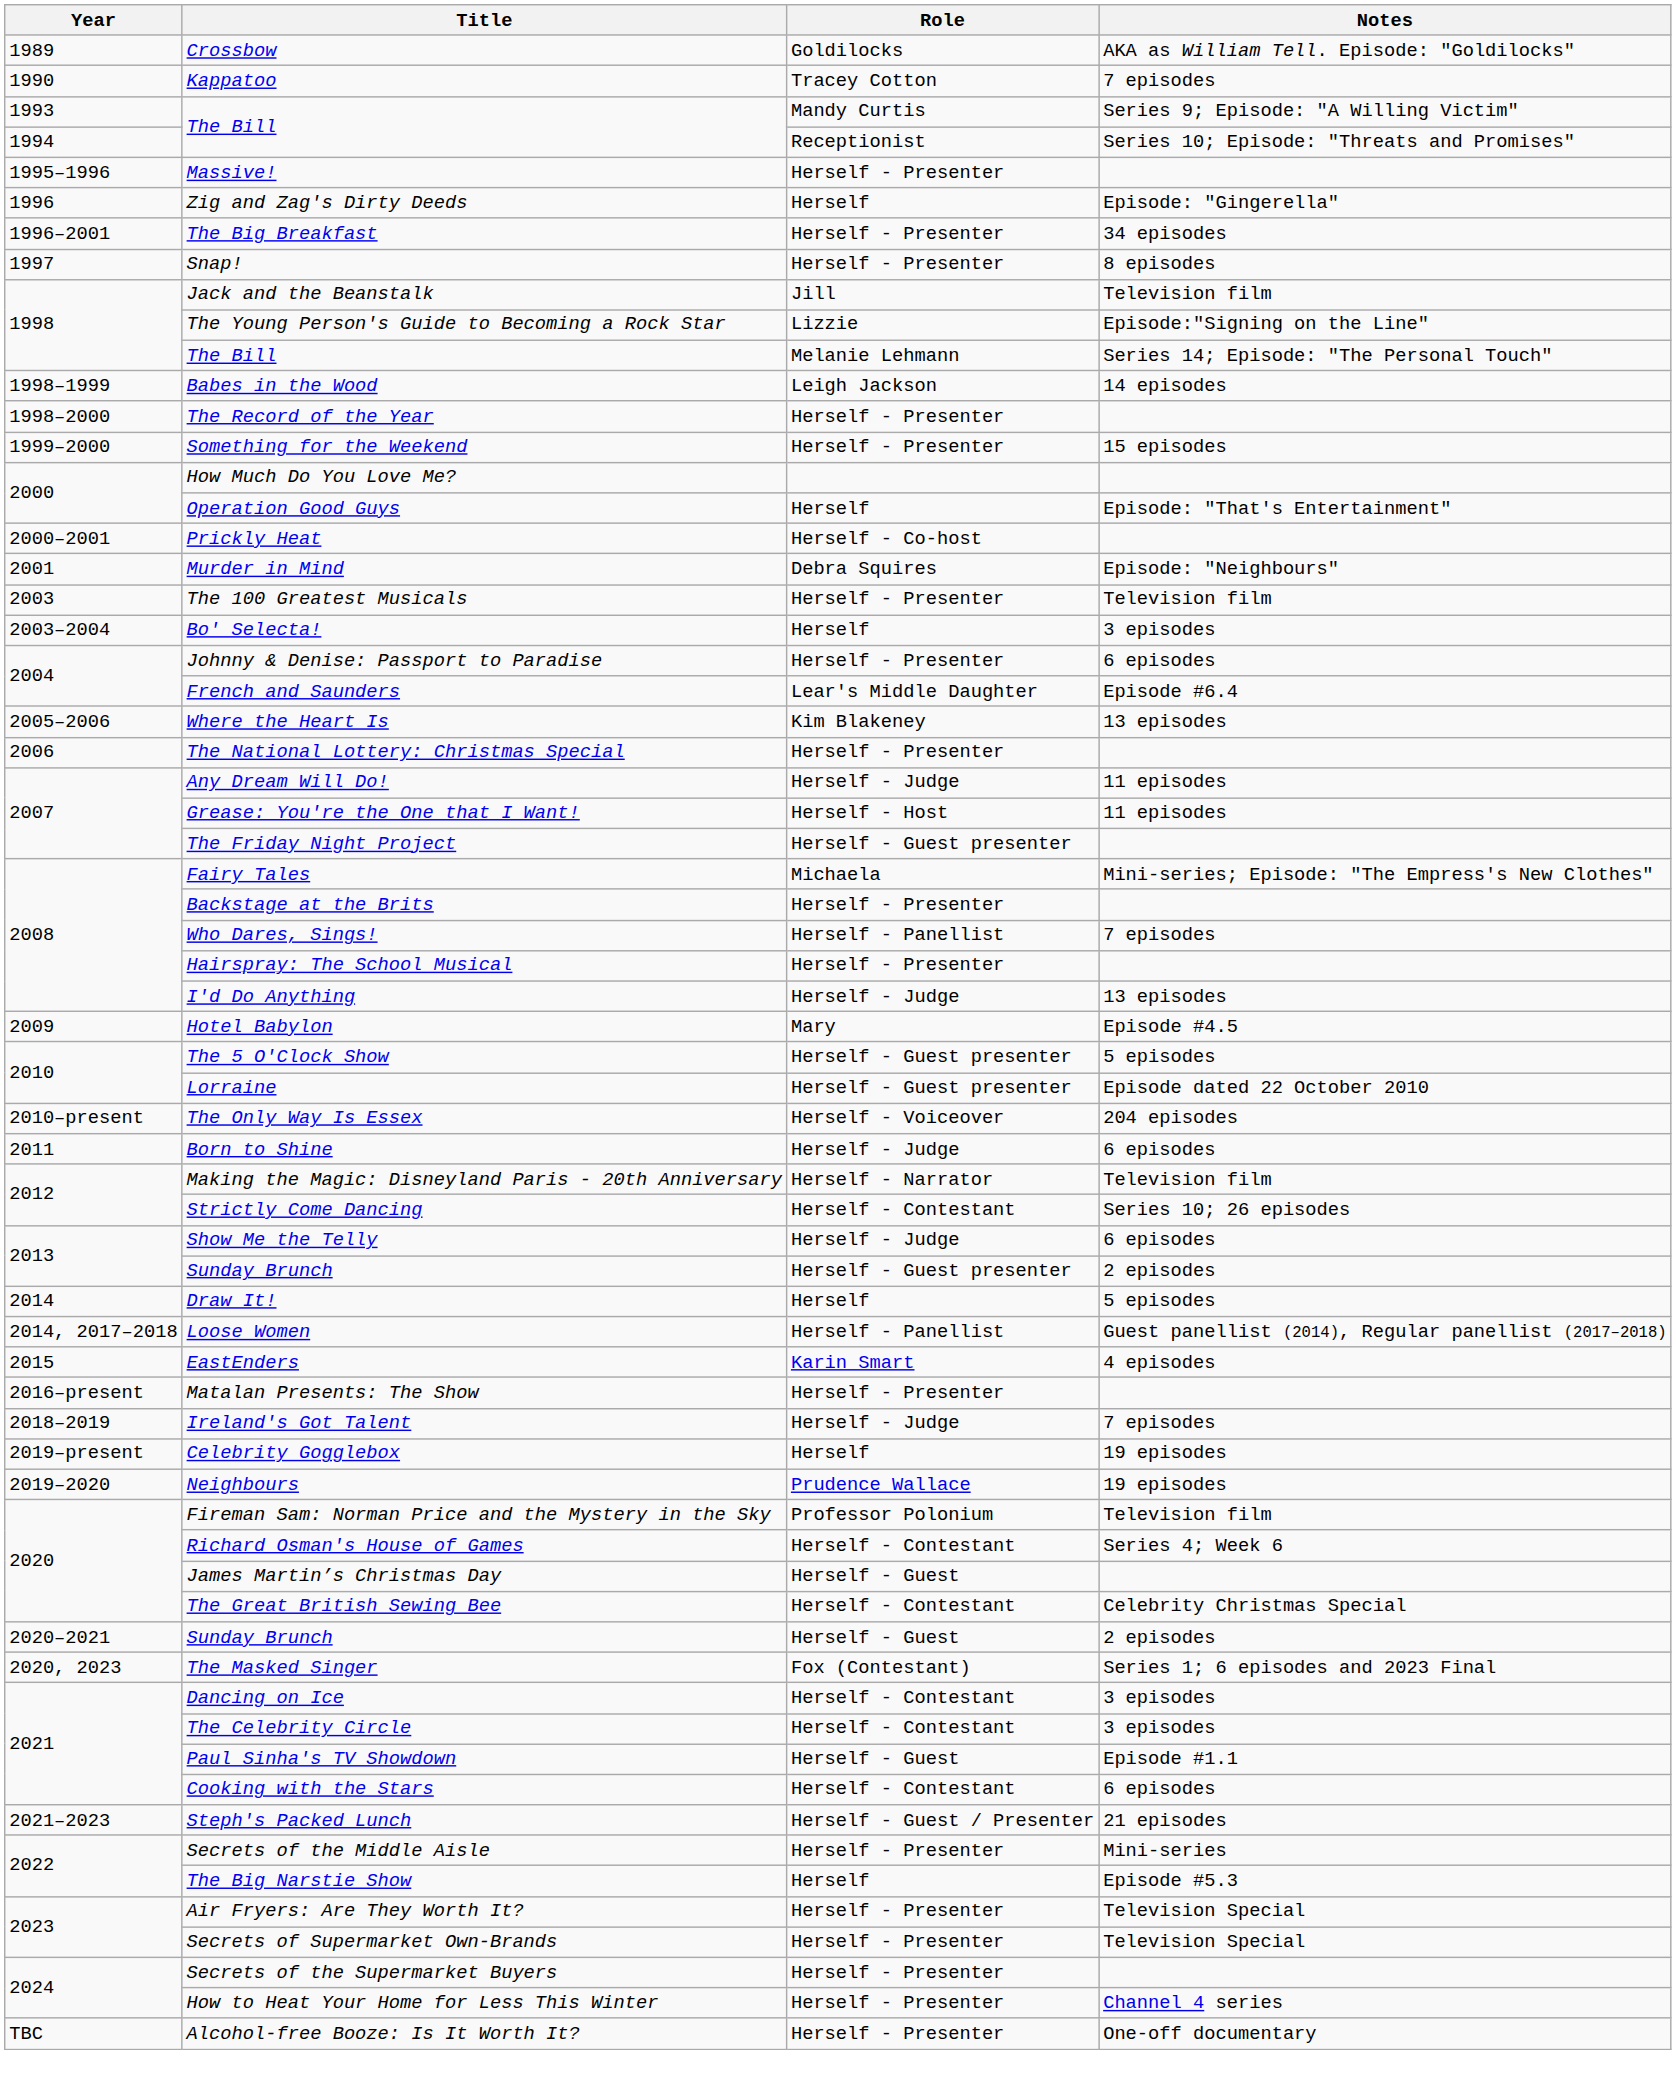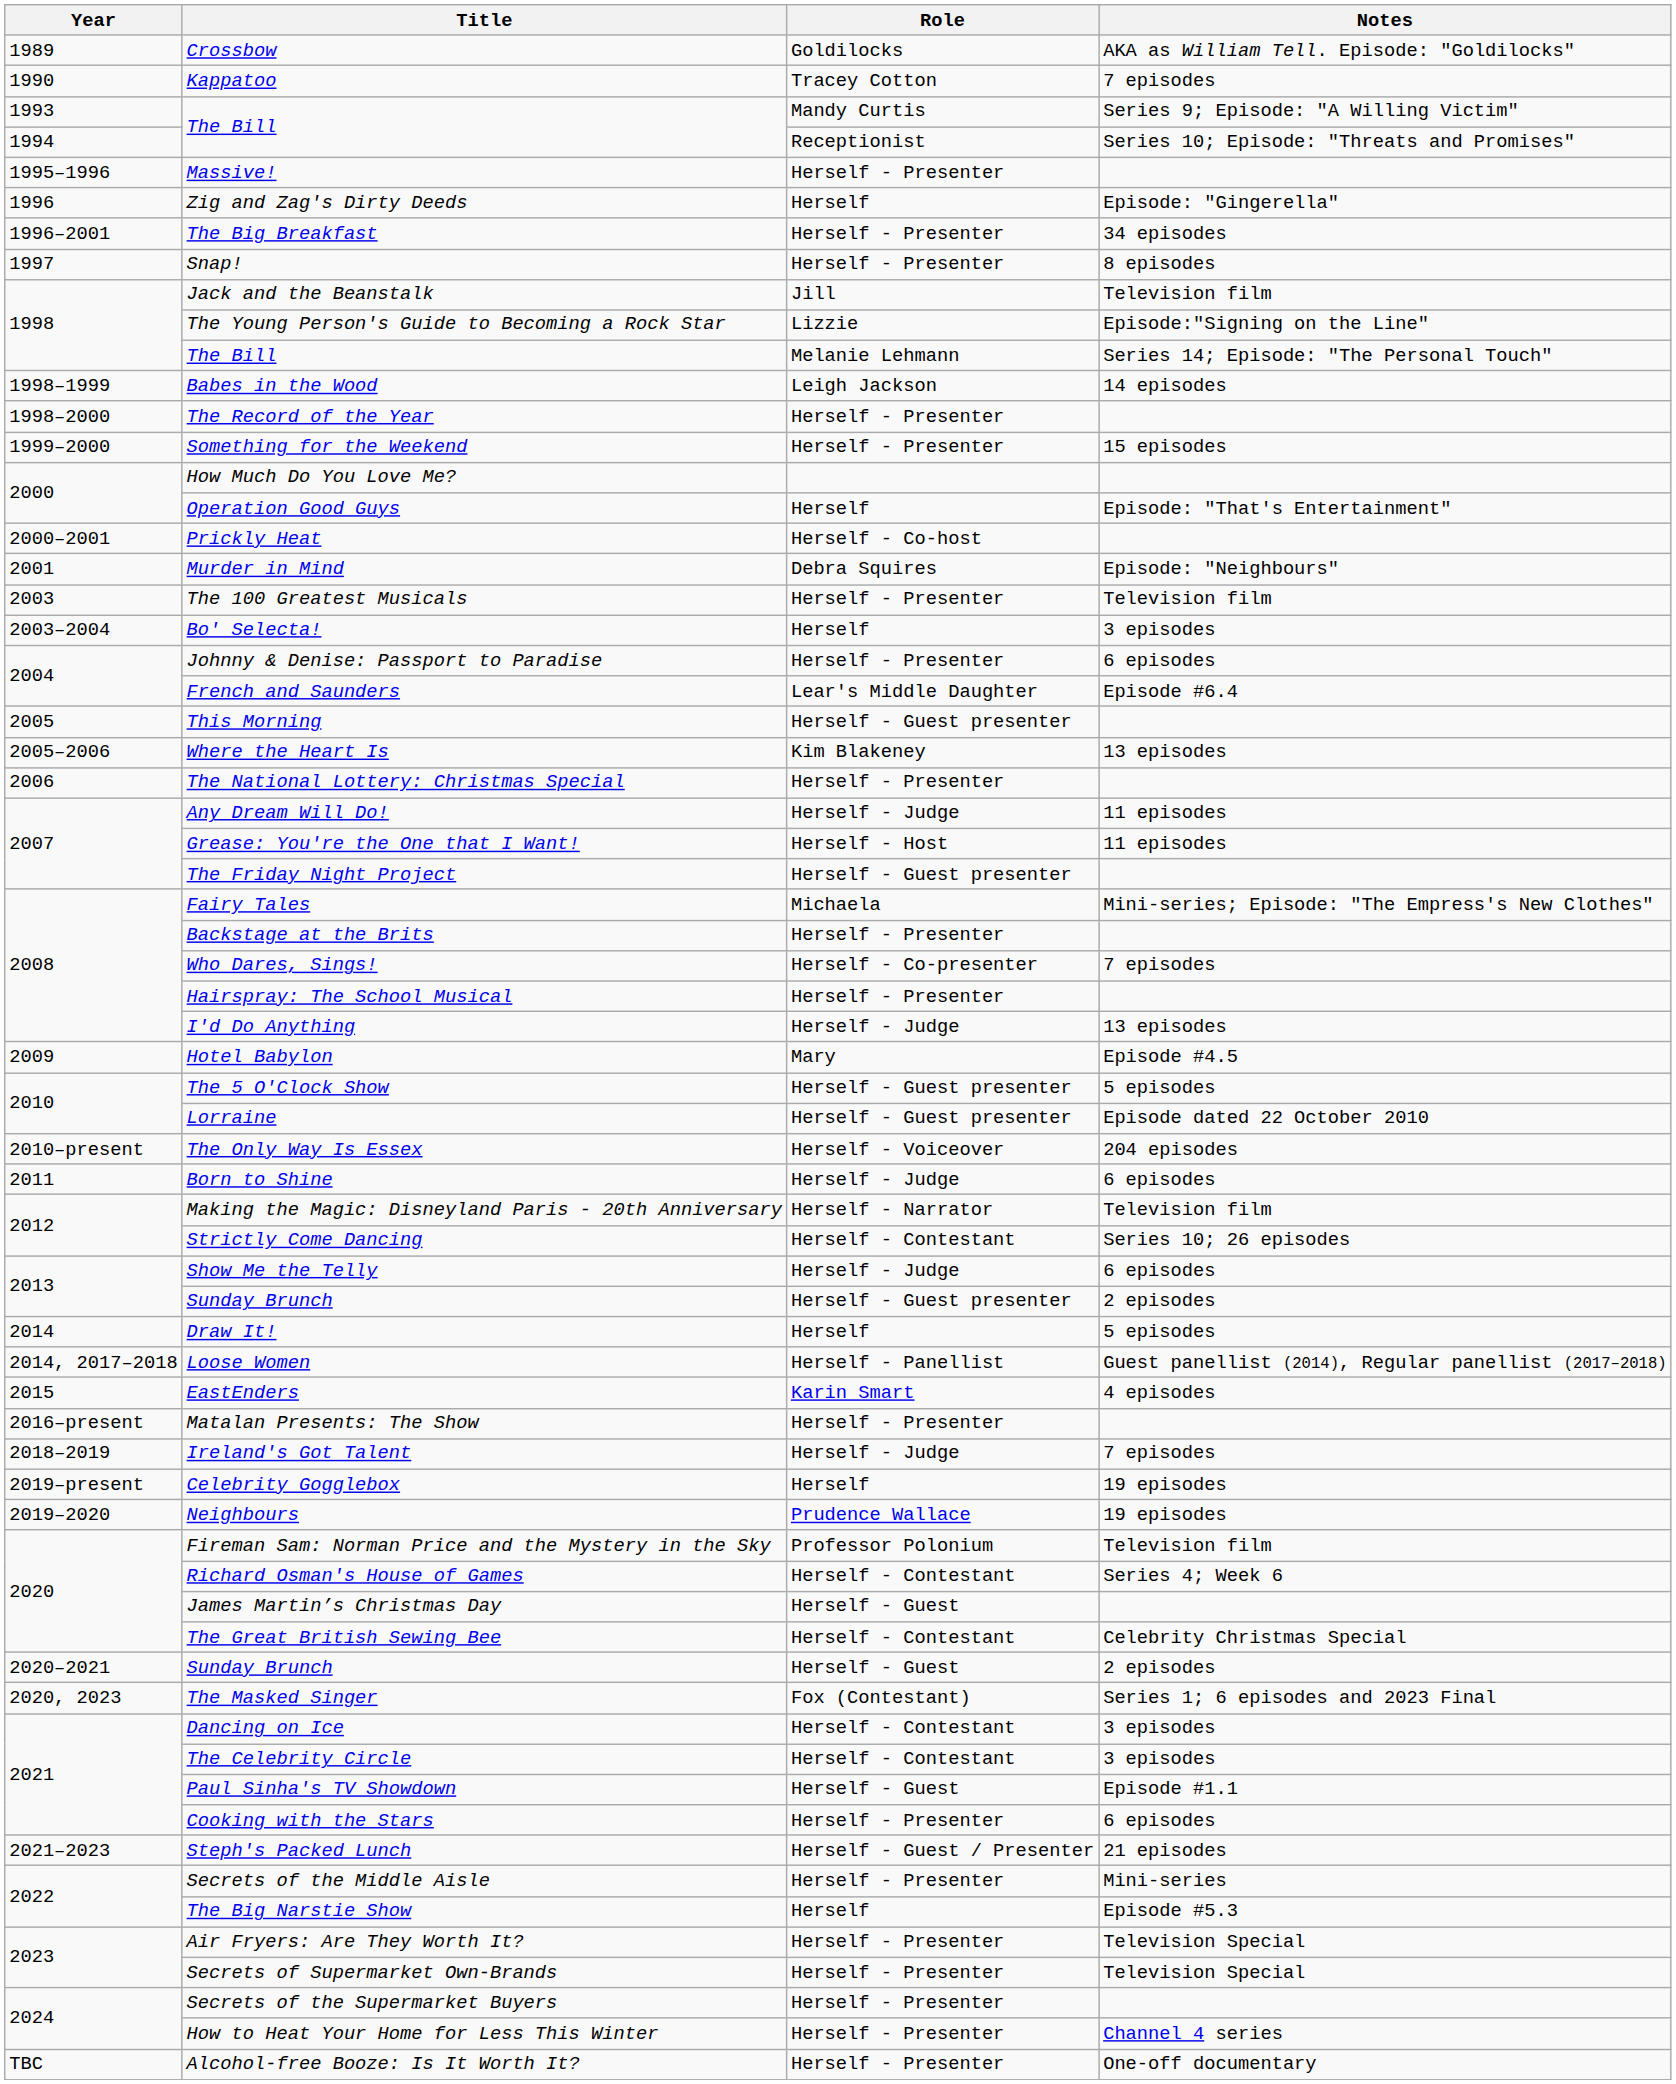+ row: (32, 722)
(898, 935) Herself - Panellist -> (914, 966) Herself - Co-presenter
(903, 1790) Herself - Contestant -> (898, 1820) Herself - Presenter
